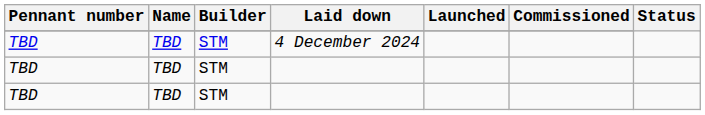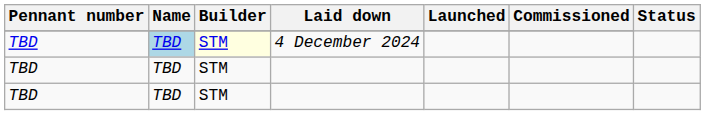(167, 44) no background -> (167, 44) lightblue background
(213, 44) no background -> (213, 44) lightyellow background
